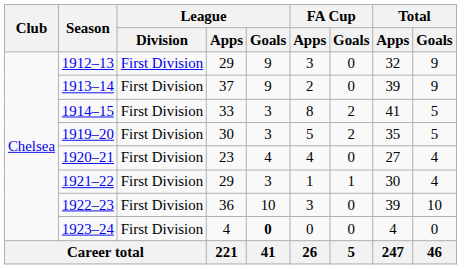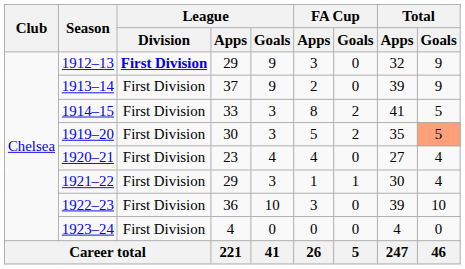(162, 63) normal -> (164, 63) bold
(434, 134) no background -> (439, 134) lightsalmon background
(268, 228) bold -> (272, 228) normal
